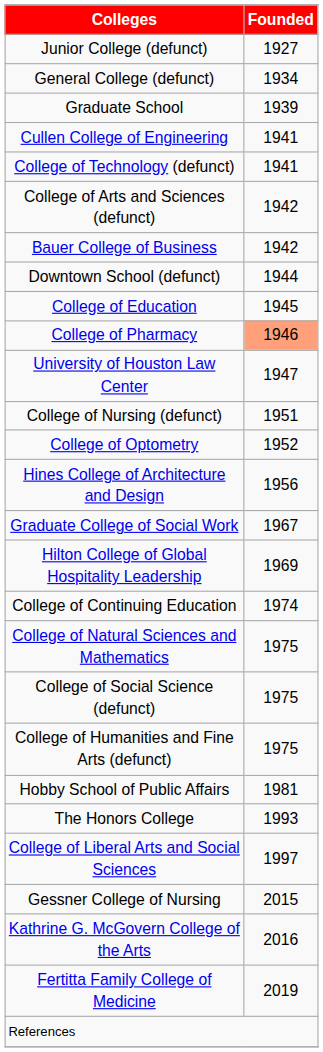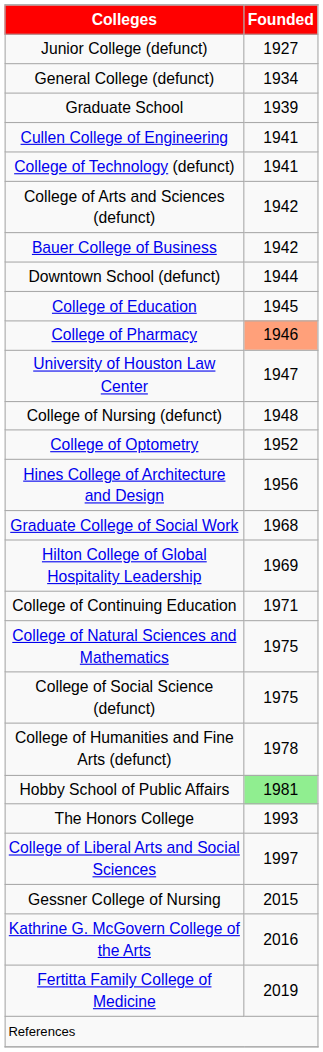(281, 416) 1951 -> (281, 416) 1948
(281, 526) 1967 -> (281, 526) 1968
(281, 606) 1974 -> (281, 606) 1971
(281, 749) 1975 -> (281, 749) 1978
(281, 789) no background -> (281, 789) lightgreen background
